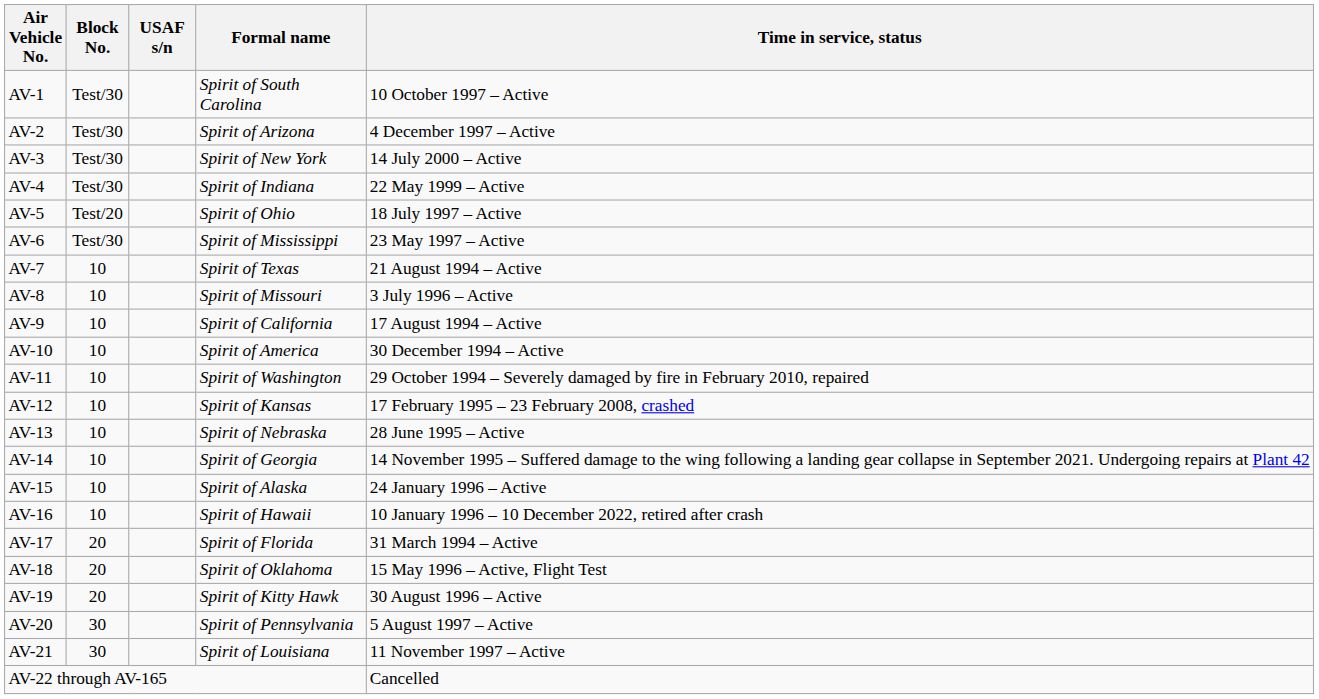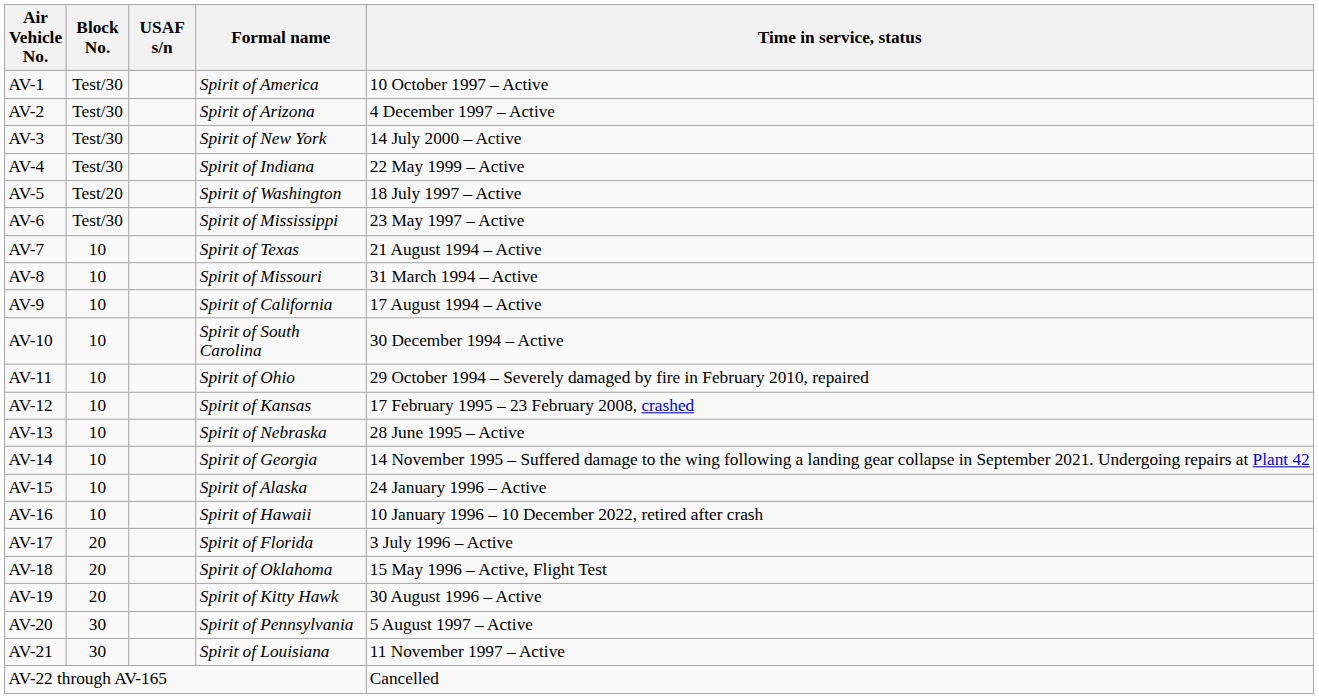(250, 94) Spirit of South Carolina -> (259, 84) Spirit of America
(247, 213) Spirit of Ohio -> (271, 194) Spirit of Washington
(441, 295) 3 July 1996 – Active -> (454, 276) 31 March 1994 – Active
(259, 350) Spirit of America -> (250, 340) Spirit of South Carolina
(271, 377) Spirit of Washington -> (247, 377) Spirit of Ohio
(454, 542) 31 March 1994 – Active -> (441, 542) 3 July 1996 – Active
